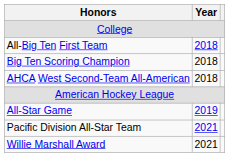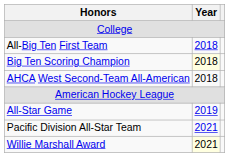(206, 62) no background -> (206, 62) lightyellow background
(206, 144) no background -> (206, 144) lightyellow background
